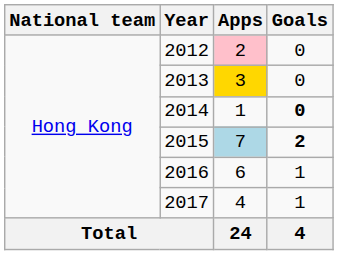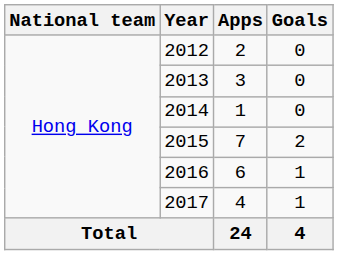(240, 50) pink background -> (240, 50) no background
(240, 81) gold background -> (240, 81) no background
(300, 112) bold -> (300, 112) normal
(240, 142) lightblue background -> (240, 142) no background
(300, 142) bold -> (300, 142) normal
